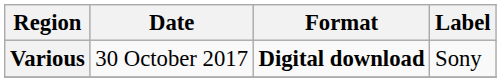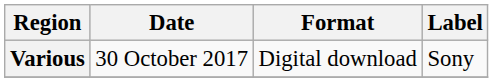(342, 58) bold -> (338, 58) normal
